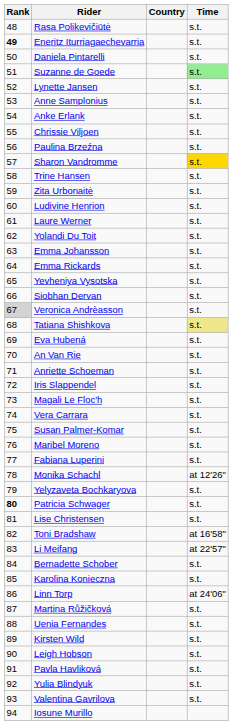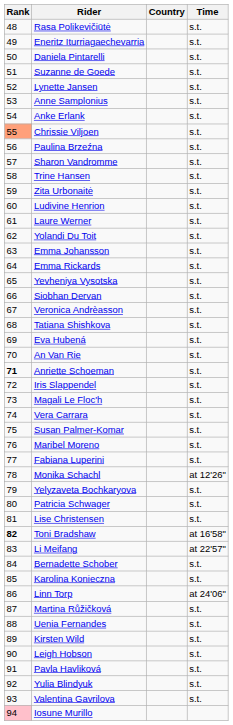(12, 42) bold -> (12, 42) normal
(195, 72) lightgreen background -> (195, 72) no background
(12, 131) no background -> (12, 131) lightsalmon background
(195, 161) gold background -> (195, 161) no background
(12, 310) lightgrey background -> (12, 310) no background
(195, 325) khaki background -> (195, 325) no background
(12, 370) normal -> (12, 370) bold
(12, 504) bold -> (12, 504) normal
(12, 534) normal -> (12, 534) bold
(12, 713) no background -> (12, 713) pink background
